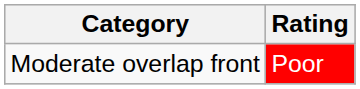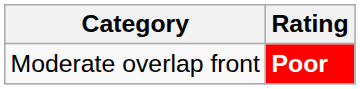(298, 63) normal -> (300, 63) bold
